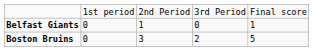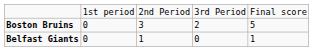rows swapped: (40, 39) <-> (43, 25)
